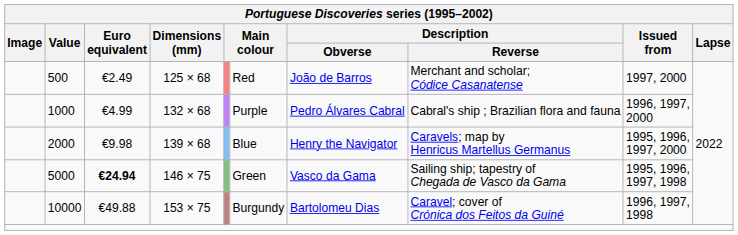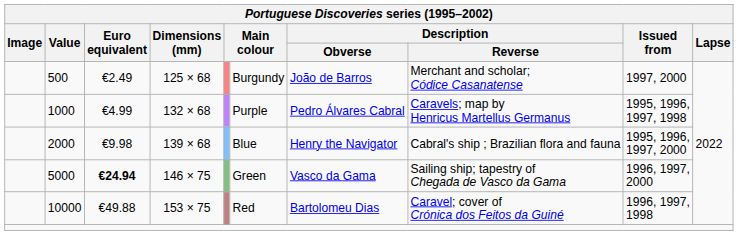(244, 78) Red -> (258, 78) Burgundy
(515, 111) Cabral's ship ; Brazilian flora and fauna -> (490, 111) Caravels; map by Henricus Martellus Germanus
(658, 111) 1996, 1997, 2000 -> (658, 111) 1995, 1996, 1997, 1998
(490, 143) Caravels; map by Henricus Martellus Germanus -> (515, 143) Cabral's ship ; Brazilian flora and fauna
(658, 176) 1995, 1996, 1997, 1998 -> (658, 176) 1996, 1997, 2000
(258, 208) Burgundy -> (244, 208) Red
